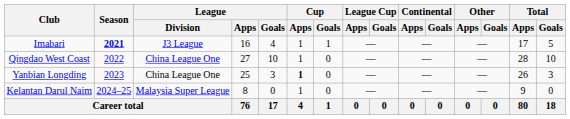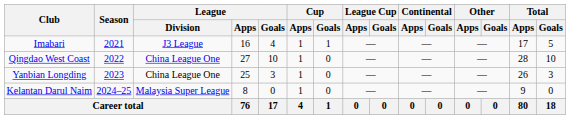(114, 43) bold -> (114, 43) normal
(301, 75) bold -> (301, 75) normal
